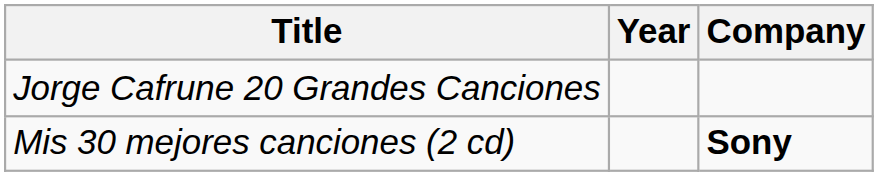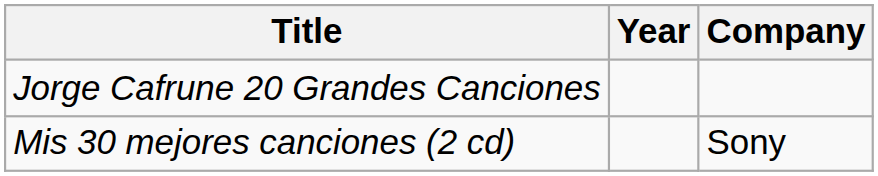(749, 142) bold -> (746, 142) normal
